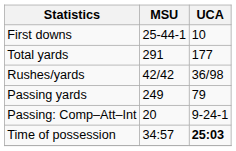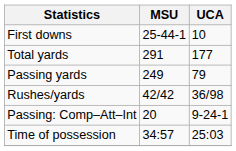rows swapped: (46, 75) <-> (47, 95)
(208, 135) bold -> (208, 135) normal
